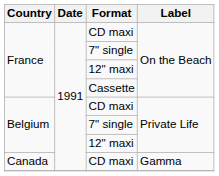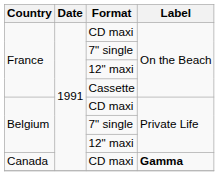(161, 161) normal -> (161, 161) bold
